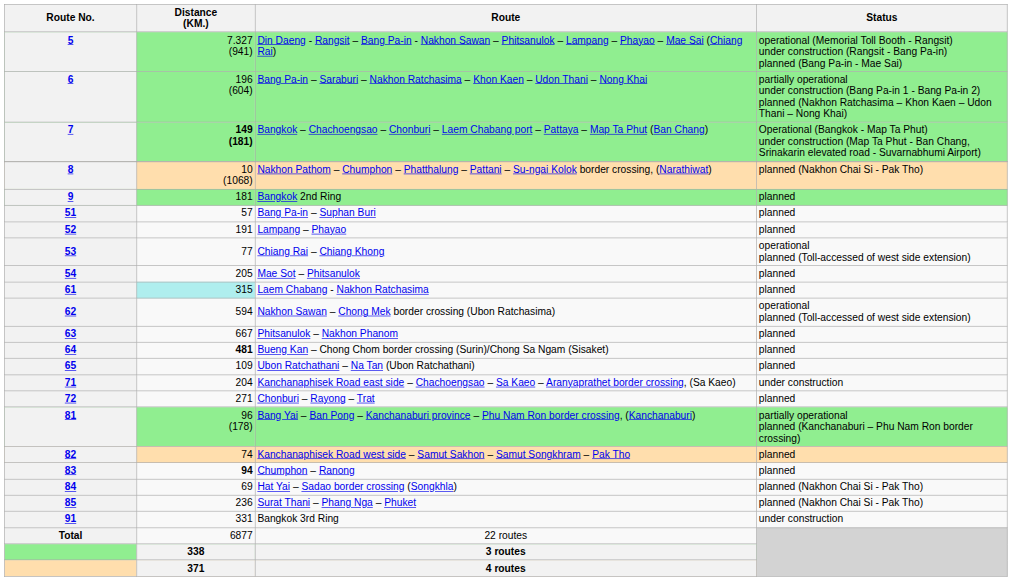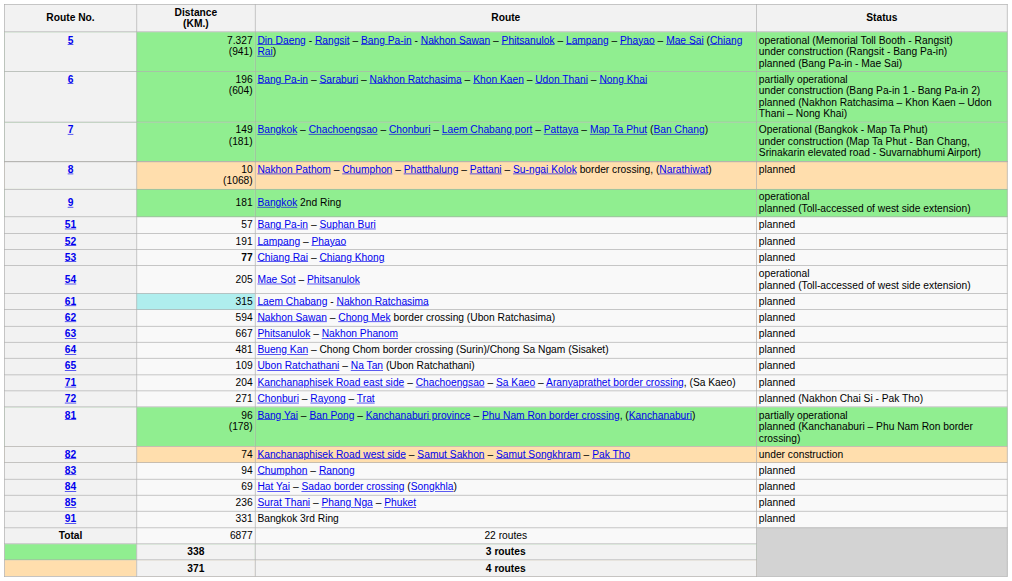(241, 136) bold -> (241, 136) normal
(841, 169) planned (Nakhon Chai Si - Pak Tho) -> (777, 169) planned
(777, 197) planned -> (865, 203) operational planned (Toll-accessed of west side extension)
(247, 251) normal -> (247, 257) bold
(865, 251) operational planned (Toll-accessed of west side extension) -> (777, 257) planned
(777, 273) planned -> (865, 279) operational planned (Toll-accessed of west side extension)
(865, 312) operational planned (Toll-accessed of west side extension) -> (777, 317) planned
(244, 350) bold -> (244, 350) normal
(801, 382) under construction -> (777, 382) planned
(777, 399) planned -> (841, 399) planned (Nakhon Chai Si - Pak Tho)
(777, 454) planned -> (801, 454) under construction
(247, 470) bold -> (247, 470) normal
(841, 487) planned (Nakhon Chai Si - Pak Tho) -> (777, 487) planned
(841, 503) planned (Nakhon Chai Si - Pak Tho) -> (777, 503) planned
(801, 519) under construction -> (777, 519) planned
